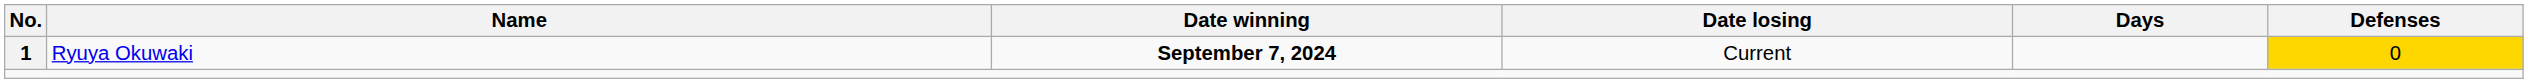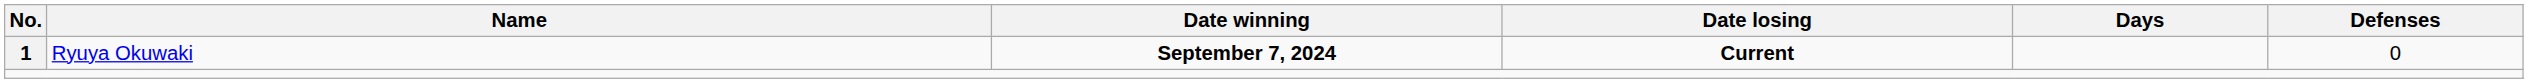(1757, 52) normal -> (1757, 52) bold
(2395, 52) gold background -> (2395, 52) no background
